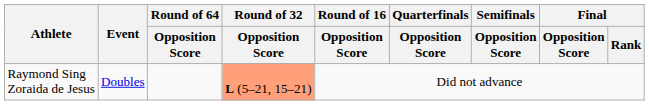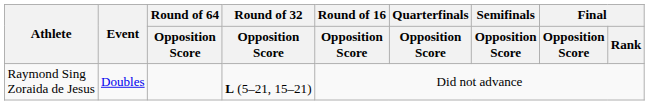(268, 89) lightsalmon background -> (268, 89) no background
